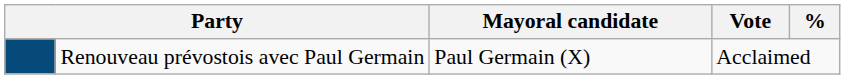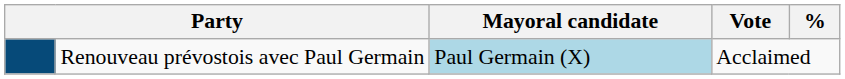(512, 56) no background -> (512, 56) lightblue background
